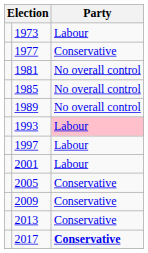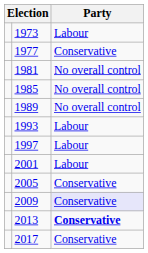(71, 126) pink background -> (71, 126) no background
(85, 201) no background -> (85, 201) lavender background
(85, 220) normal -> (87, 220) bold
(87, 239) bold -> (85, 239) normal
